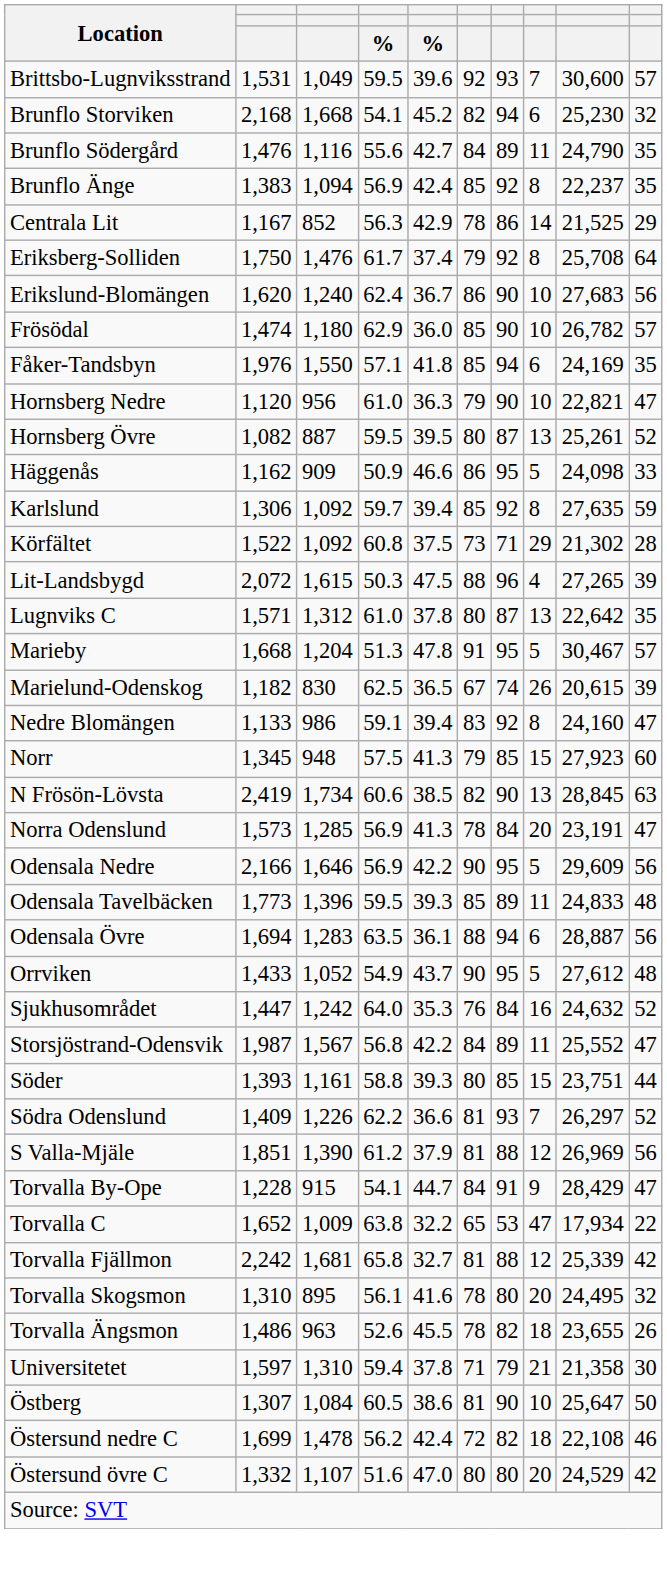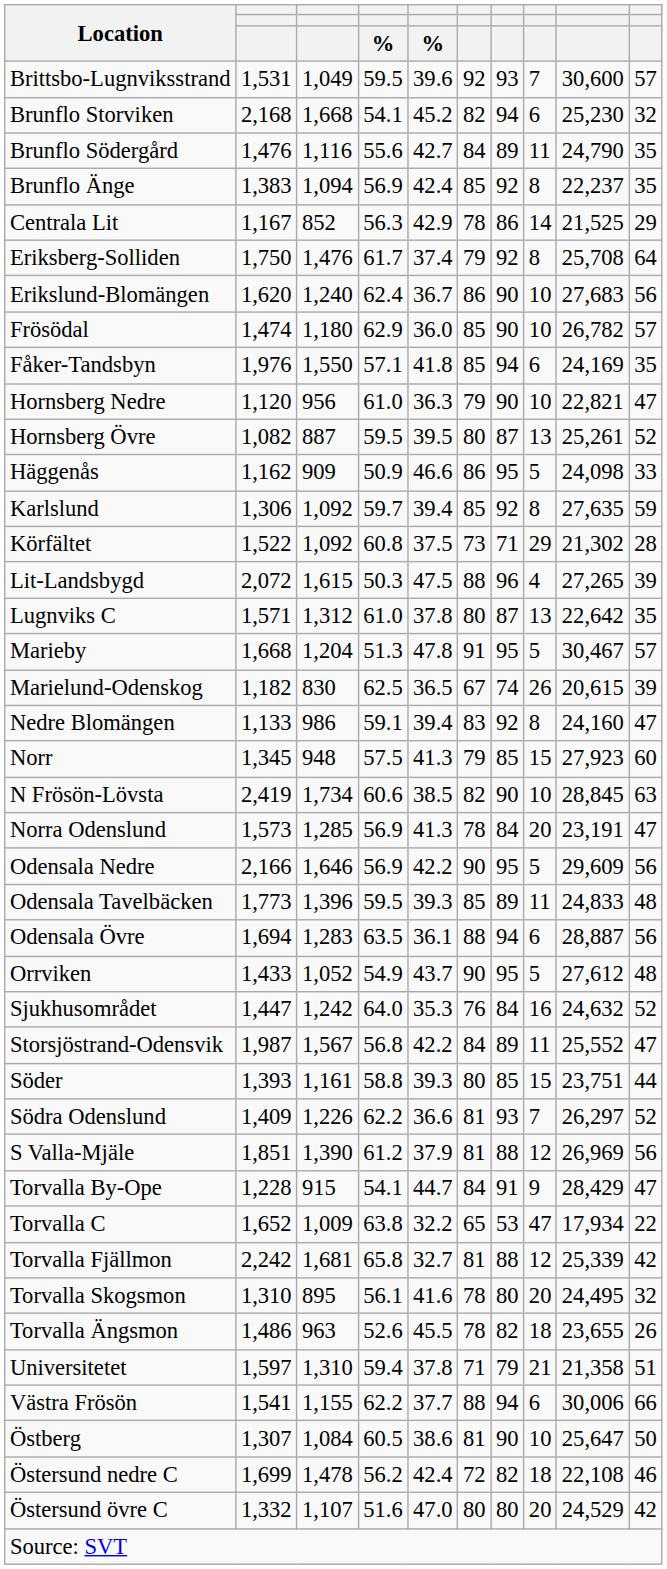(540, 794) 13 -> (540, 794) 10
(646, 1367) 30 -> (646, 1367) 51
+ row: (74, 1402)
